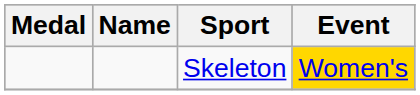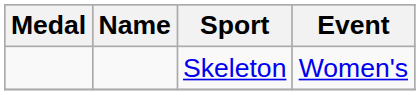(353, 67) gold background -> (353, 67) no background
